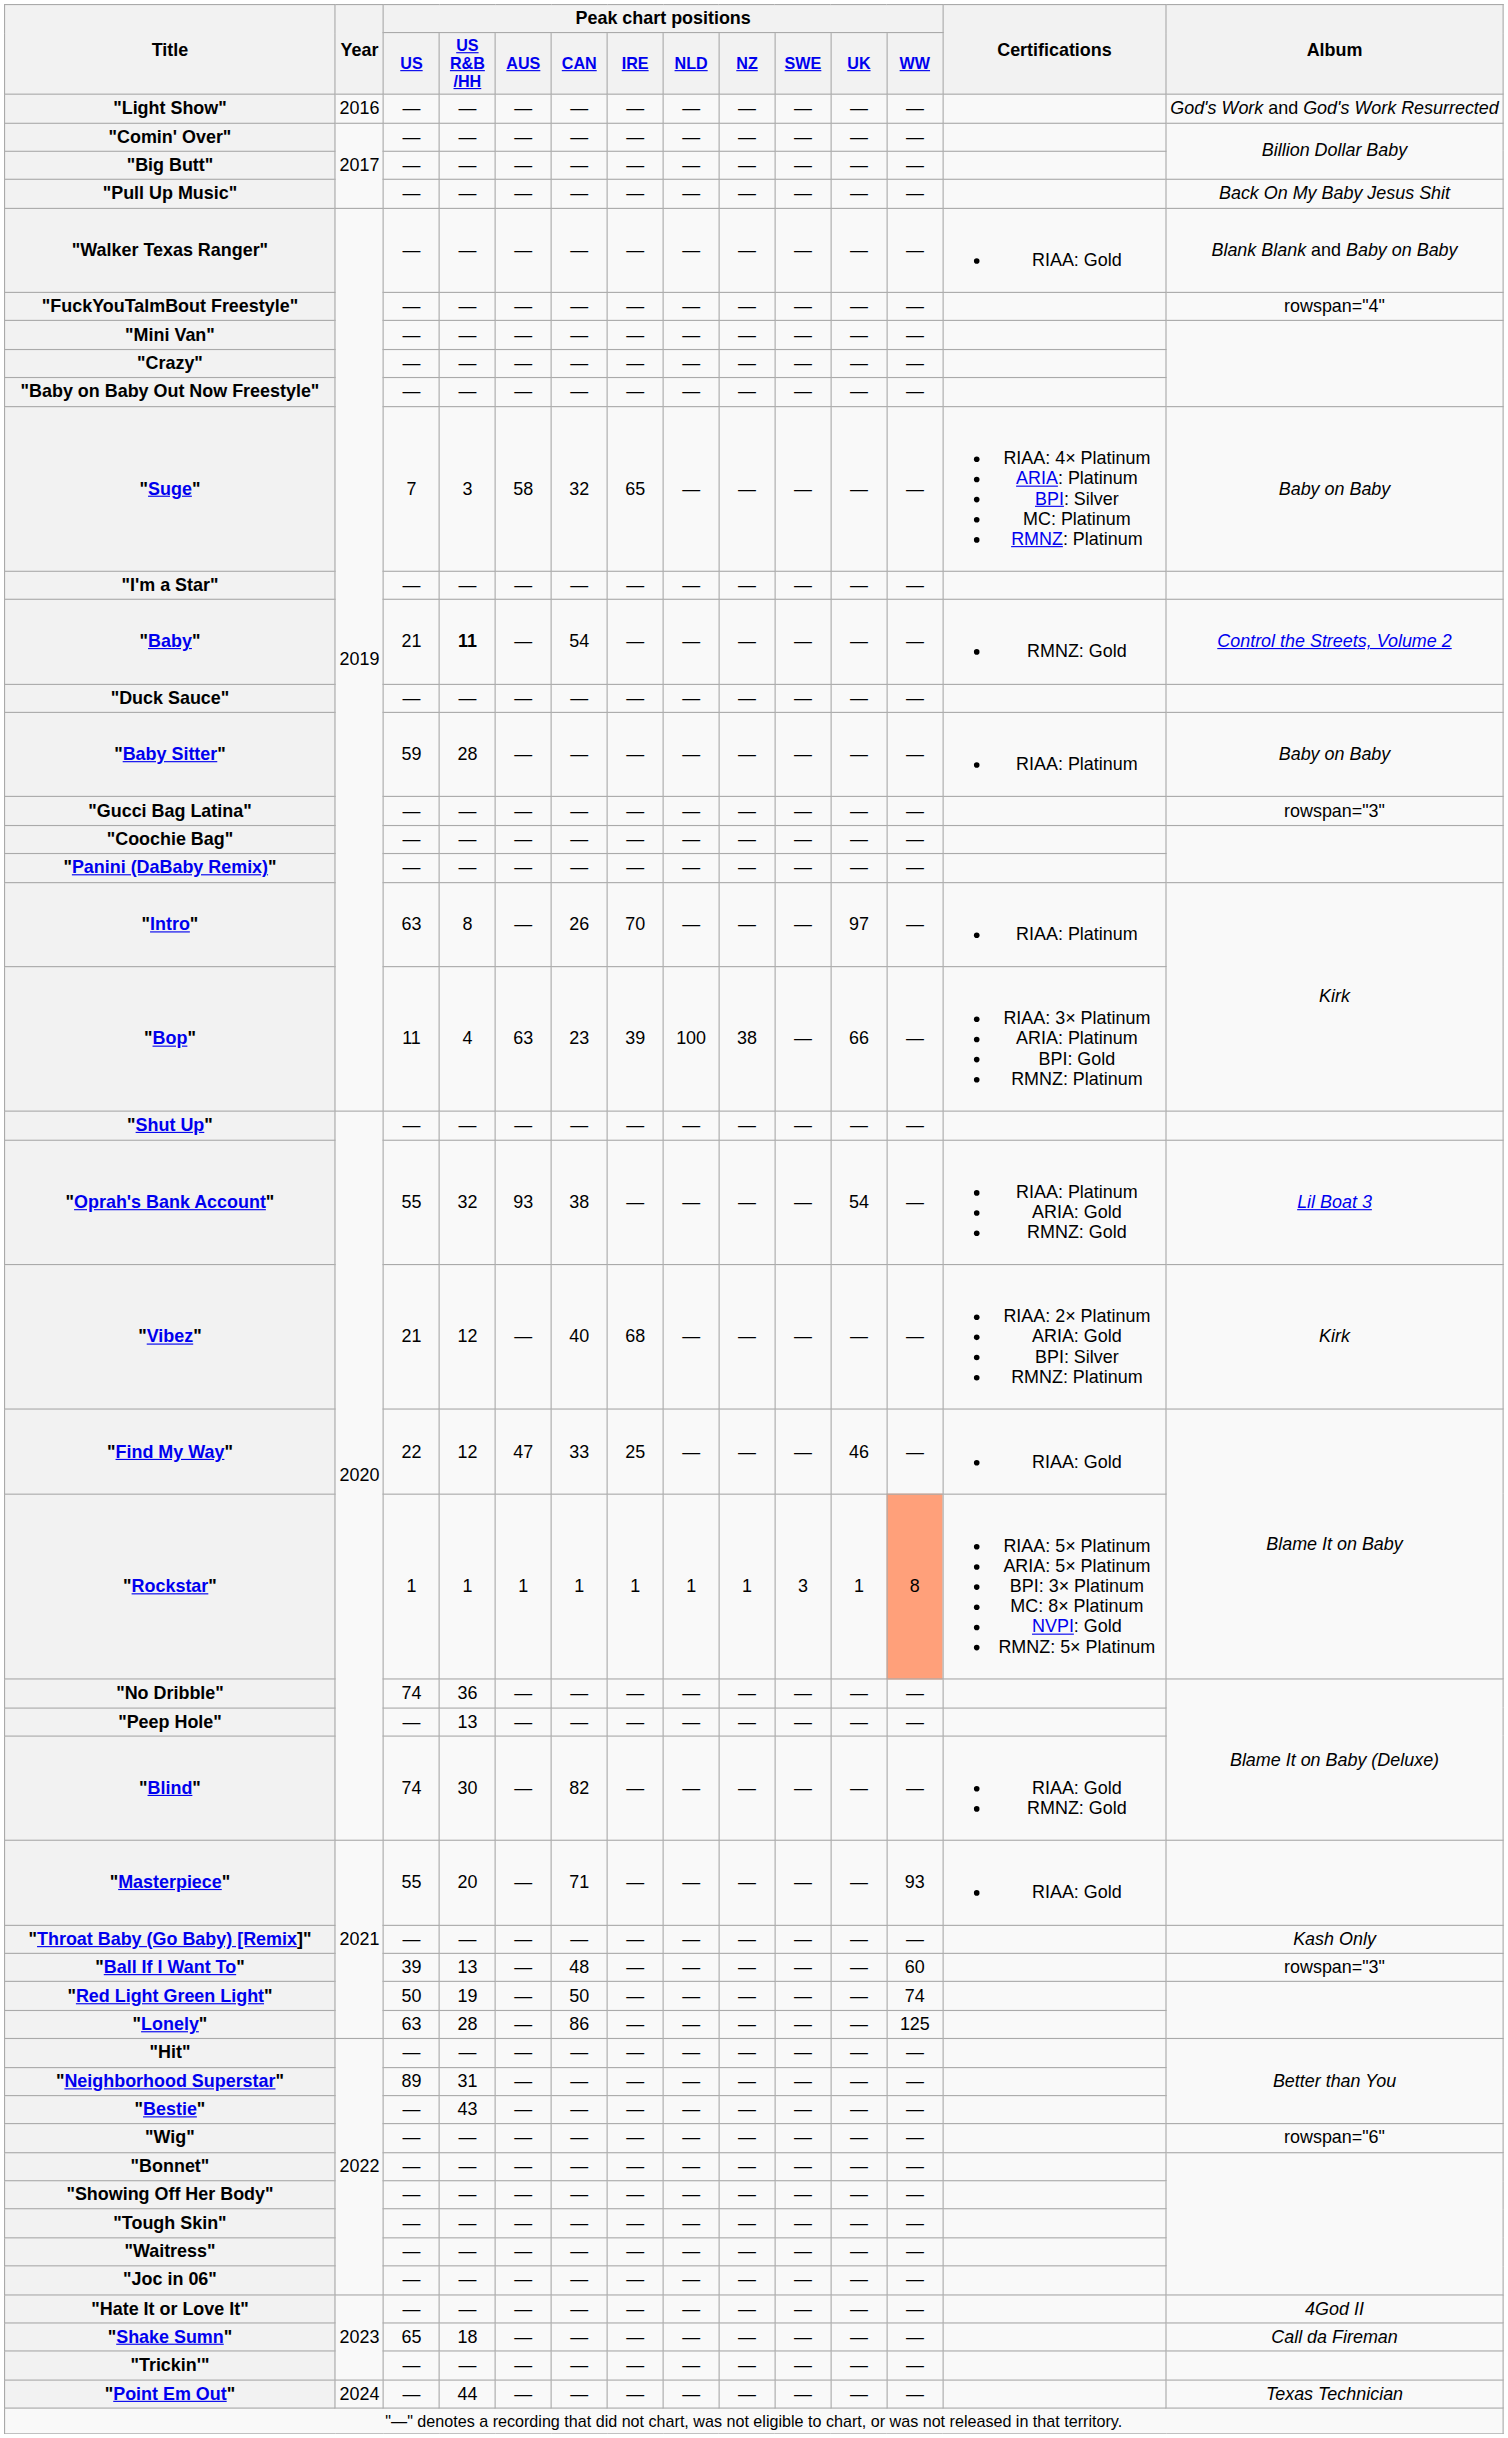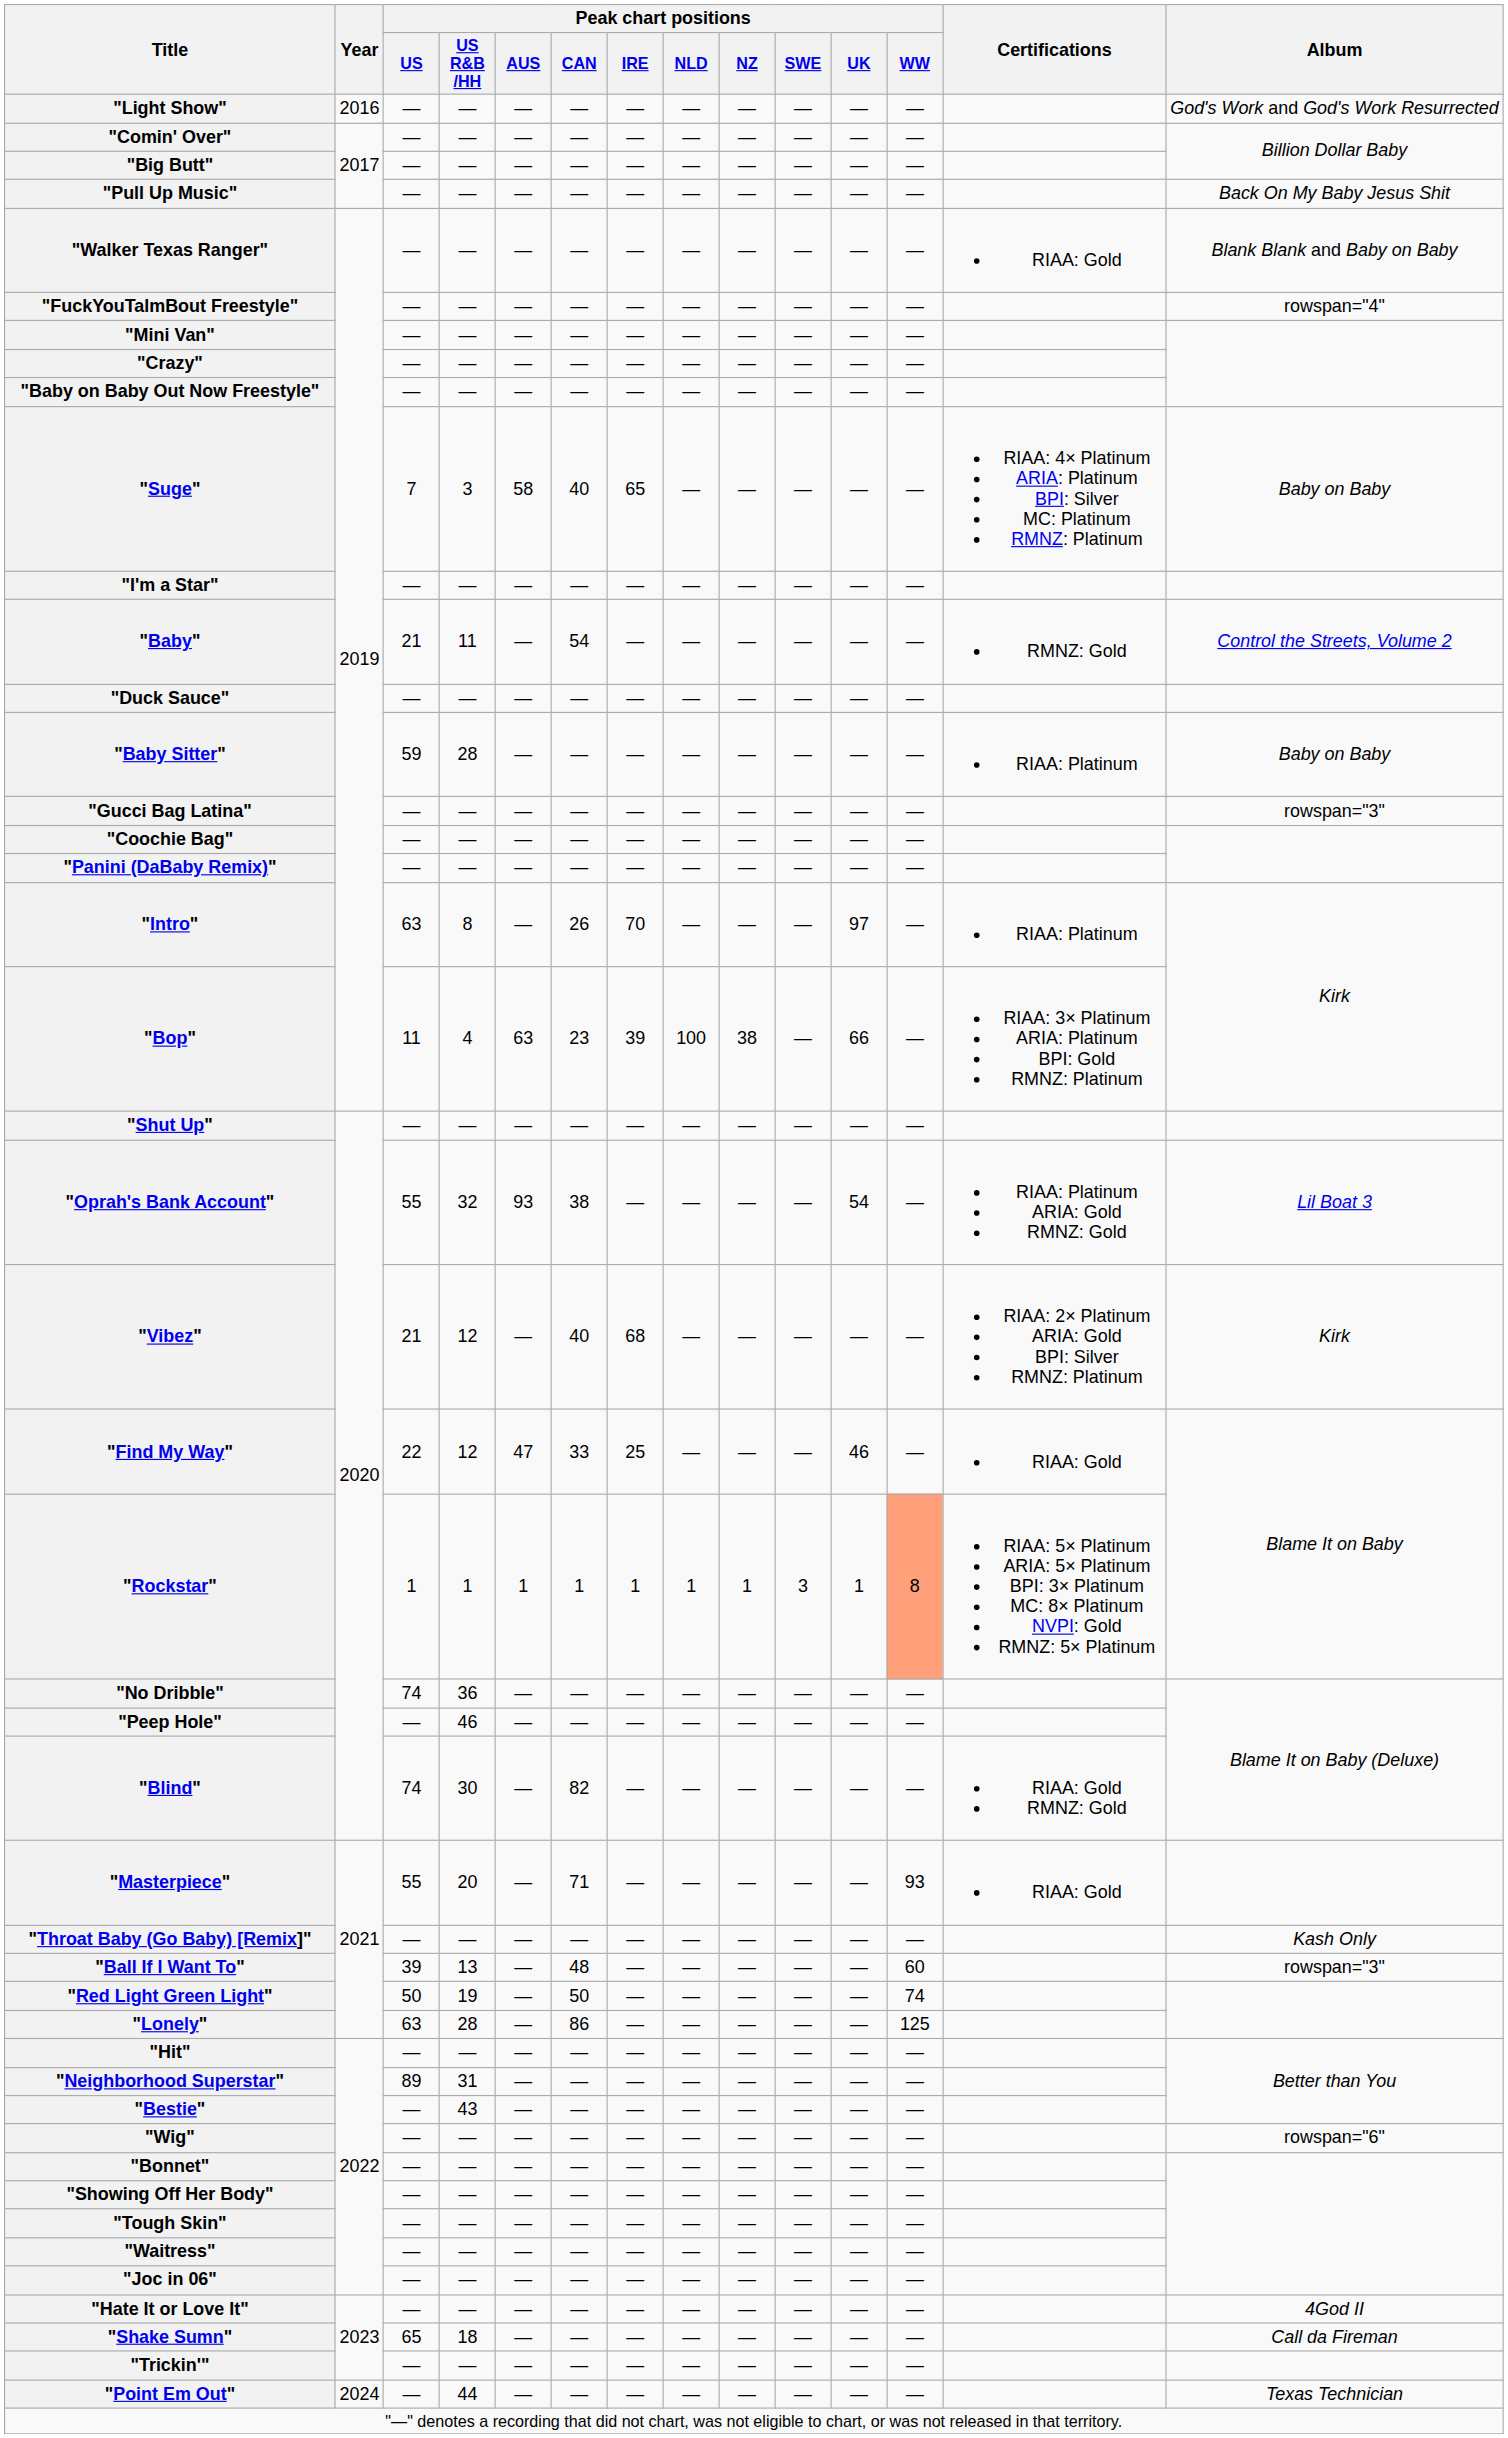(579, 488) 32 -> (579, 488) 40
(467, 641) bold -> (467, 641) normal
(467, 1721) 13 -> (467, 1721) 46
